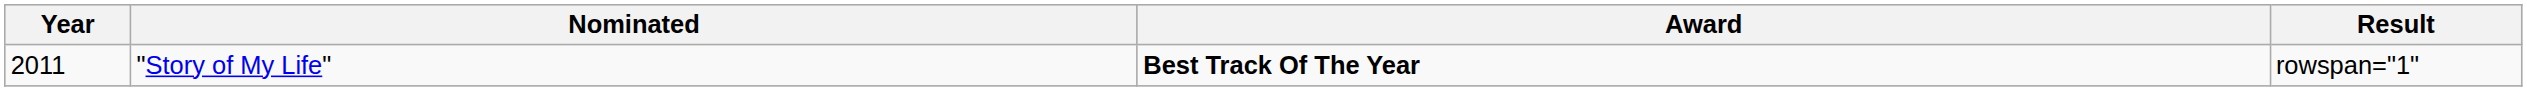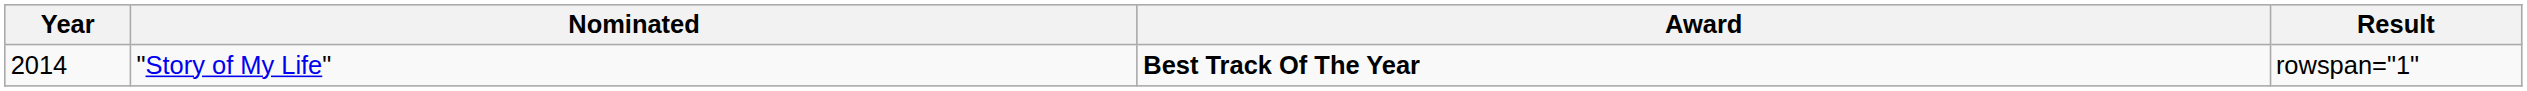(38, 65) 2011 -> (39, 65) 2014
